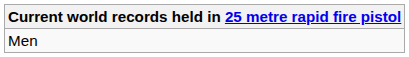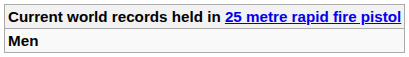(23, 41) normal -> (23, 41) bold
